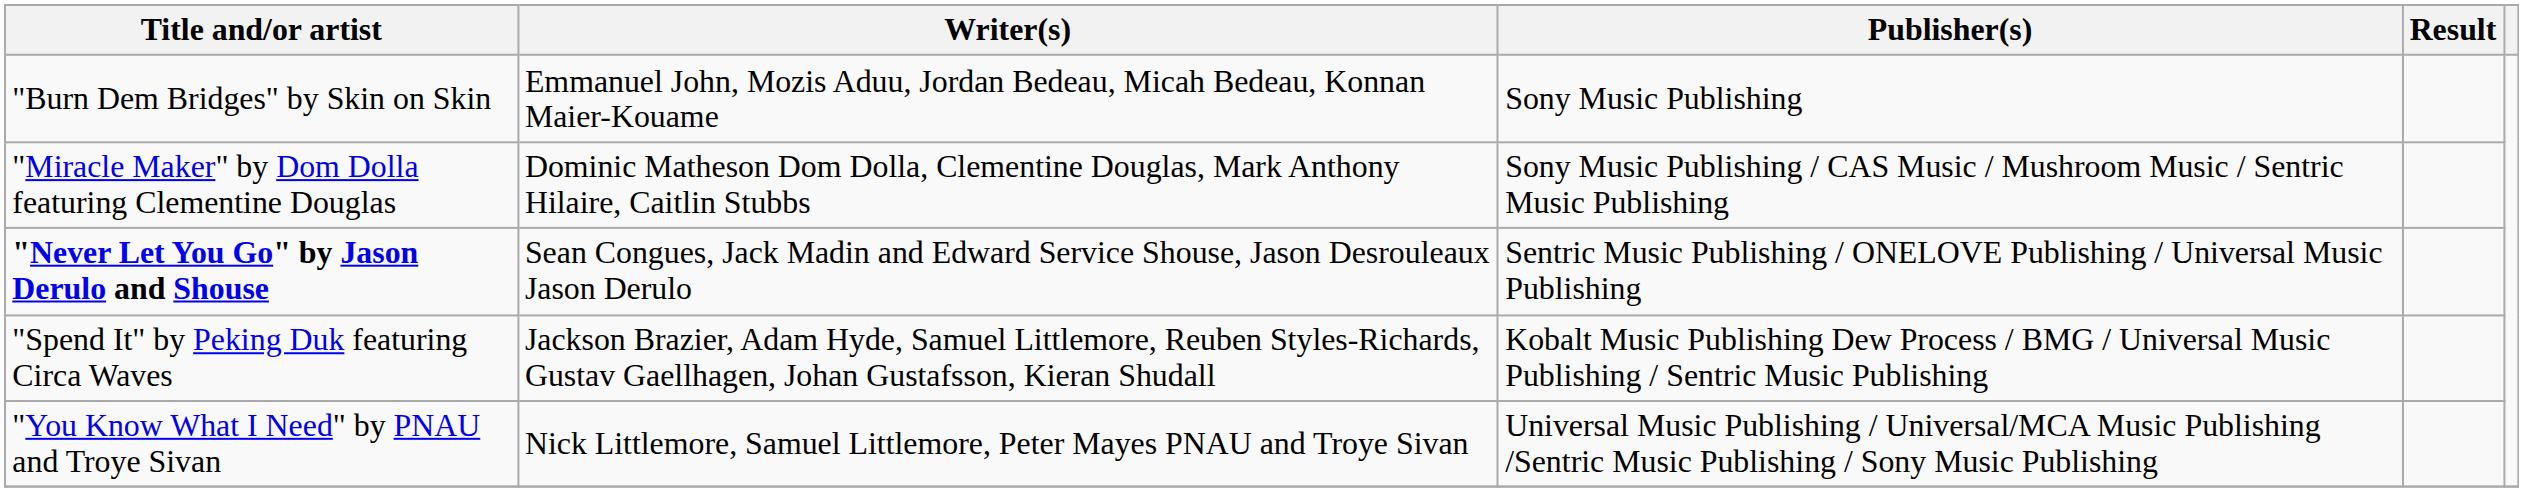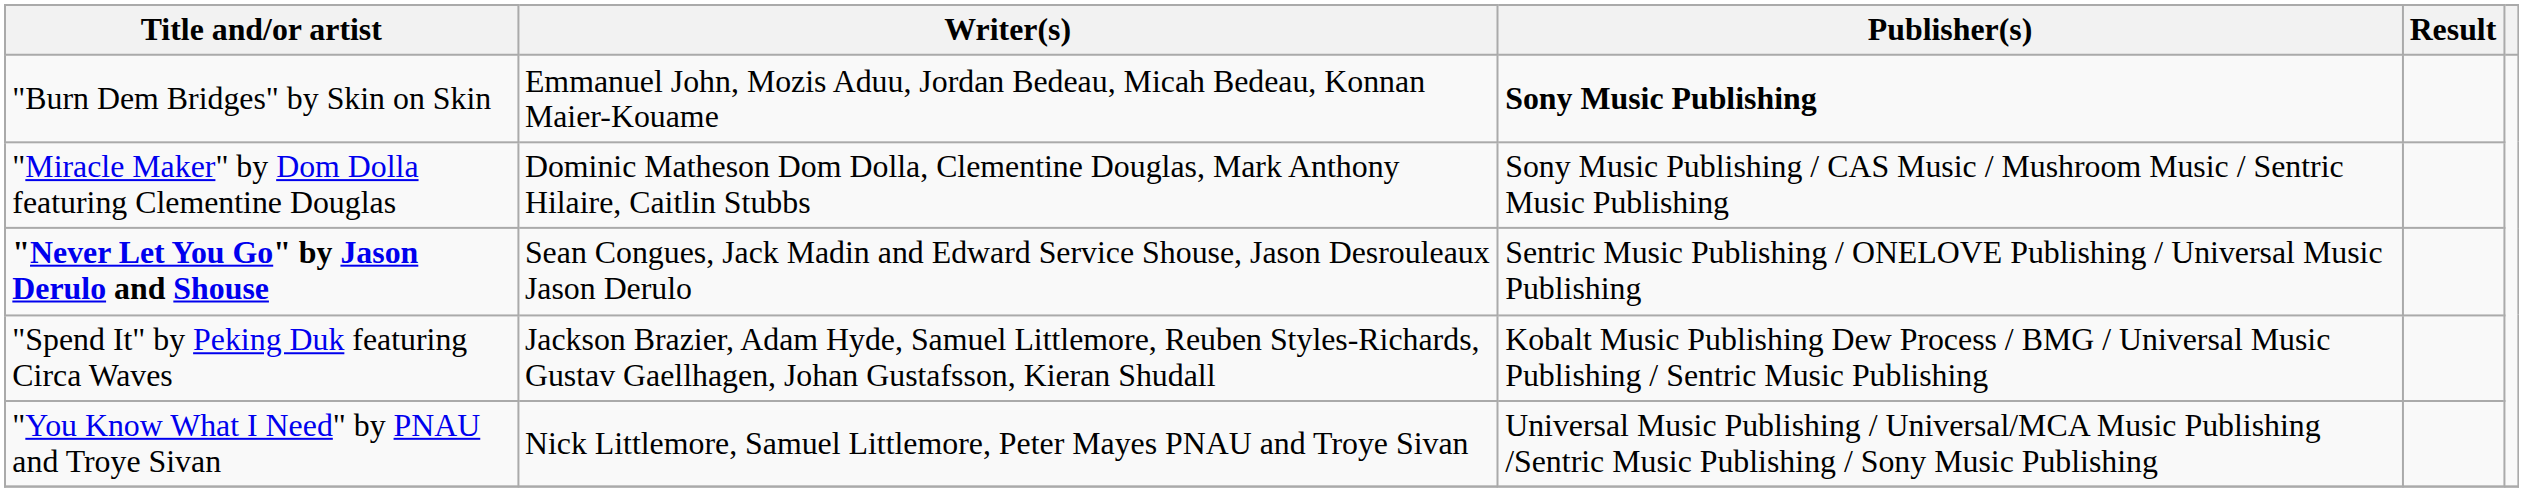(1654, 98) normal -> (1661, 98) bold
